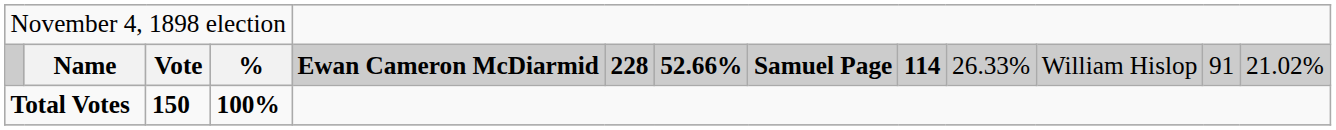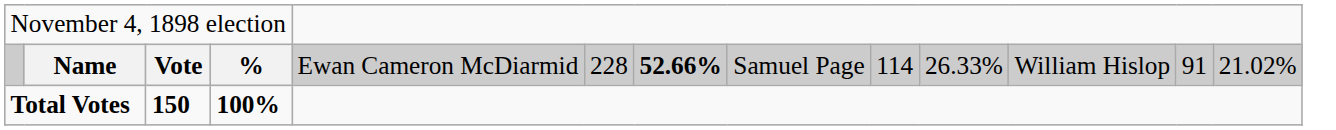(448, 64) bold -> (438, 64) normal
(630, 64) bold -> (609, 64) normal
(823, 64) bold -> (799, 64) normal
(922, 64) bold -> (895, 64) normal
